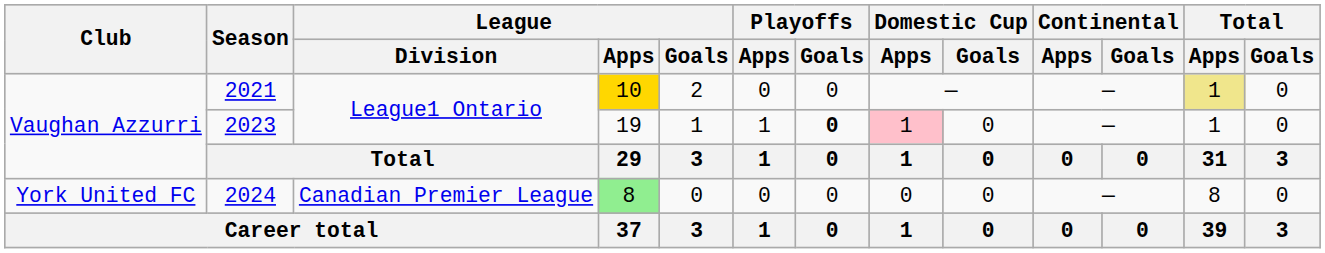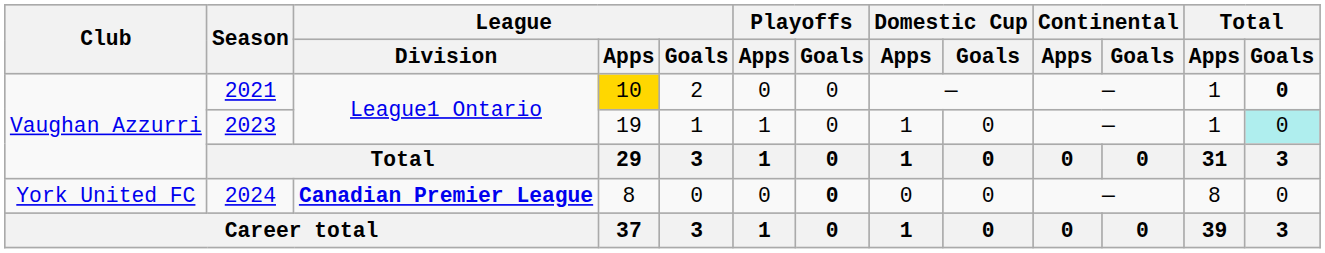(1214, 92) khaki background -> (1214, 92) no background
(1282, 92) normal -> (1282, 92) bold
(832, 126) bold -> (832, 126) normal
(906, 126) pink background -> (906, 126) no background
(1282, 126) no background -> (1282, 126) paleturquoise background
(446, 196) normal -> (446, 196) bold
(629, 196) lightgreen background -> (629, 196) no background
(832, 196) normal -> (832, 196) bold
